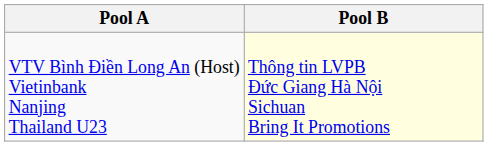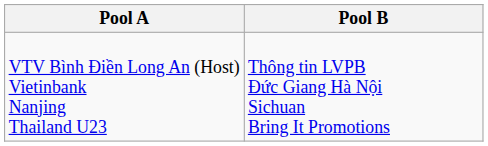(319, 96) lightyellow background -> (319, 96) no background
